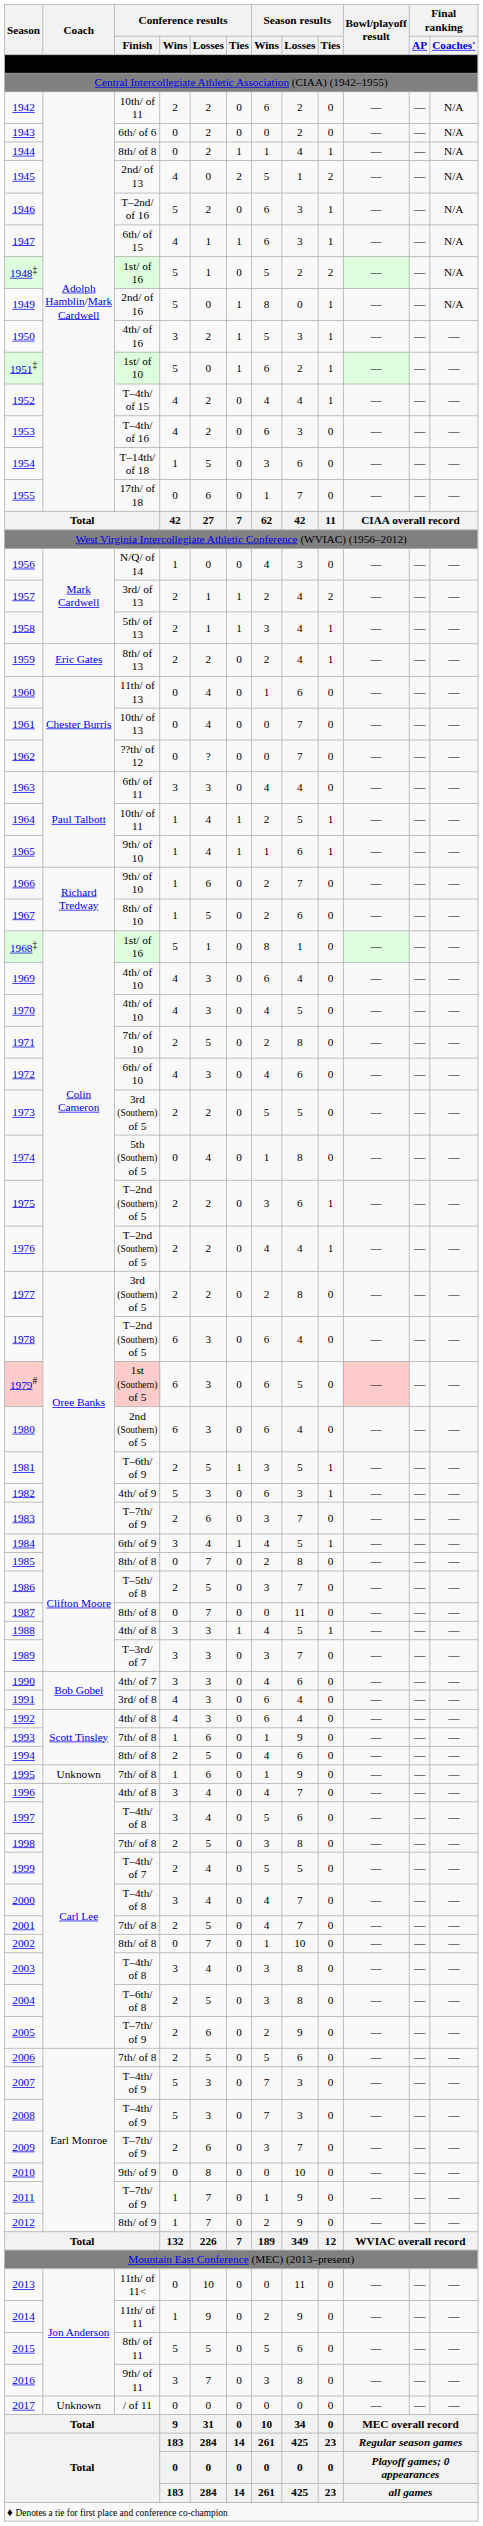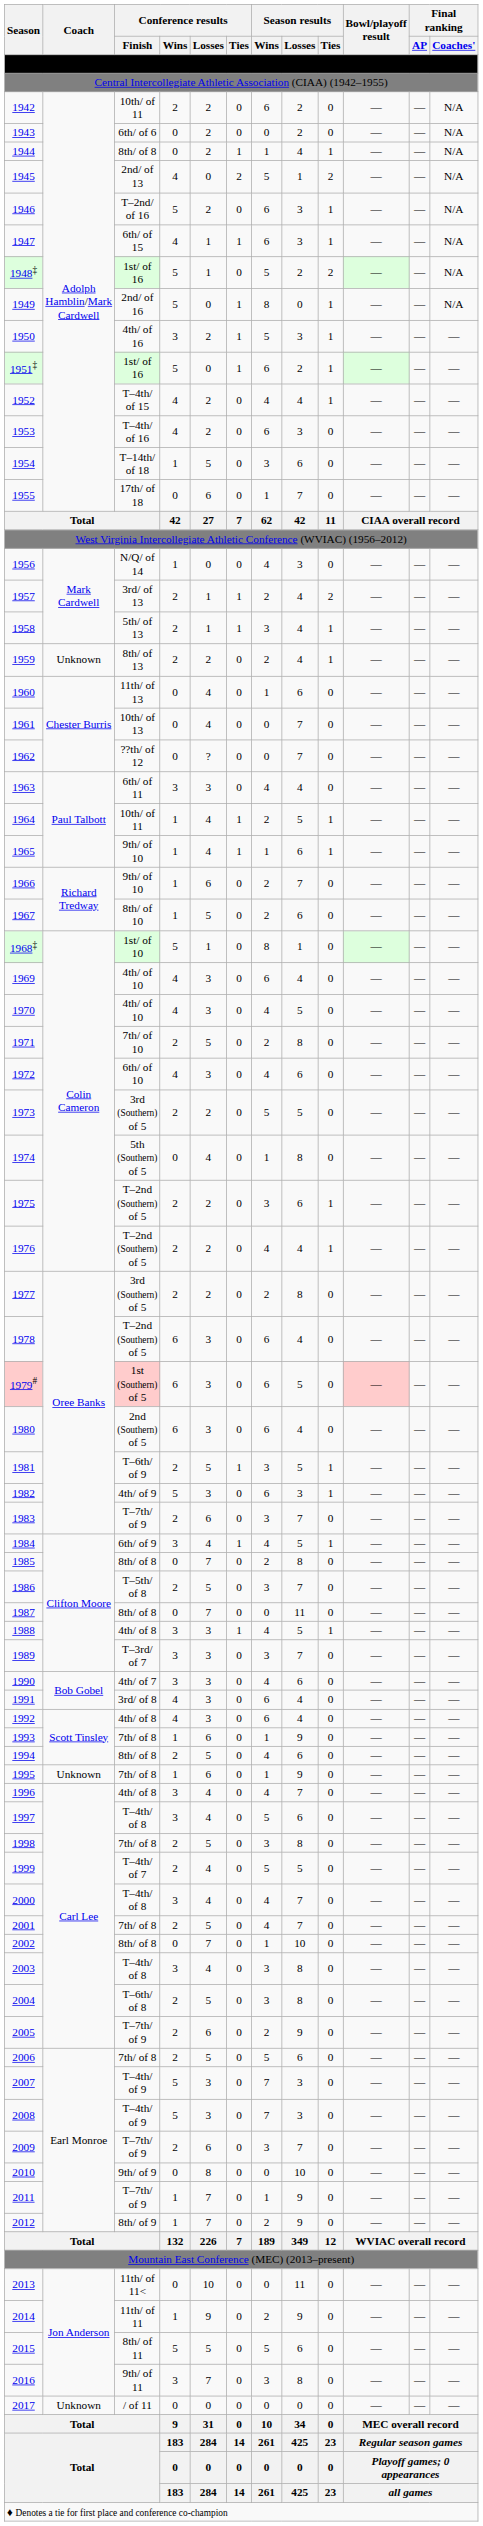(137, 368) 1st/ of 10 -> (137, 368) 1st/ of 16
(79, 660) Eric Gates -> (79, 660) Unknown
(137, 947) 1st/ of 16 -> (137, 947) 1st/ of 10
